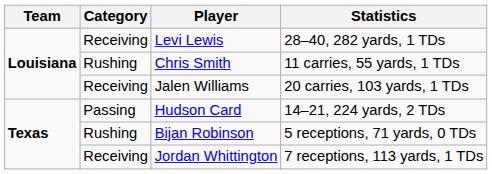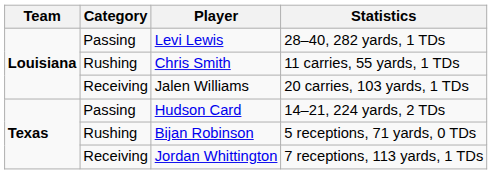(116, 40) Receiving -> (109, 40) Passing
